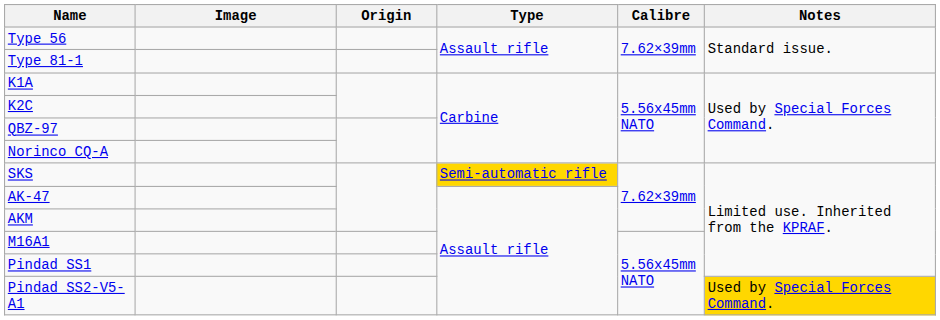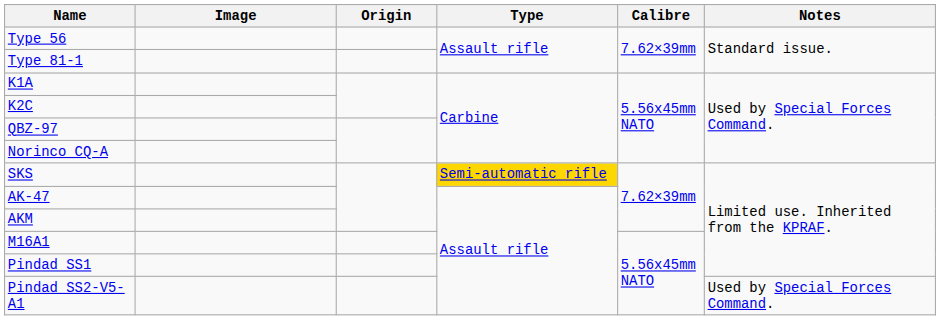(799, 296) gold background -> (799, 296) no background
